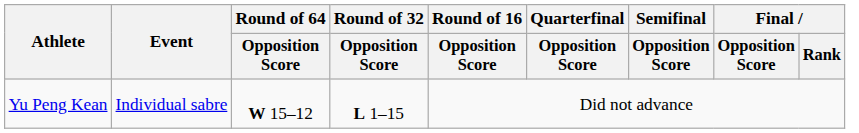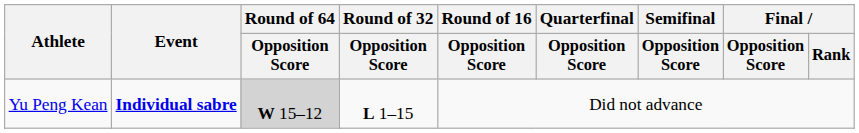(171, 104) normal -> (176, 104) bold
(281, 114) no background -> (290, 114) lightgrey background
